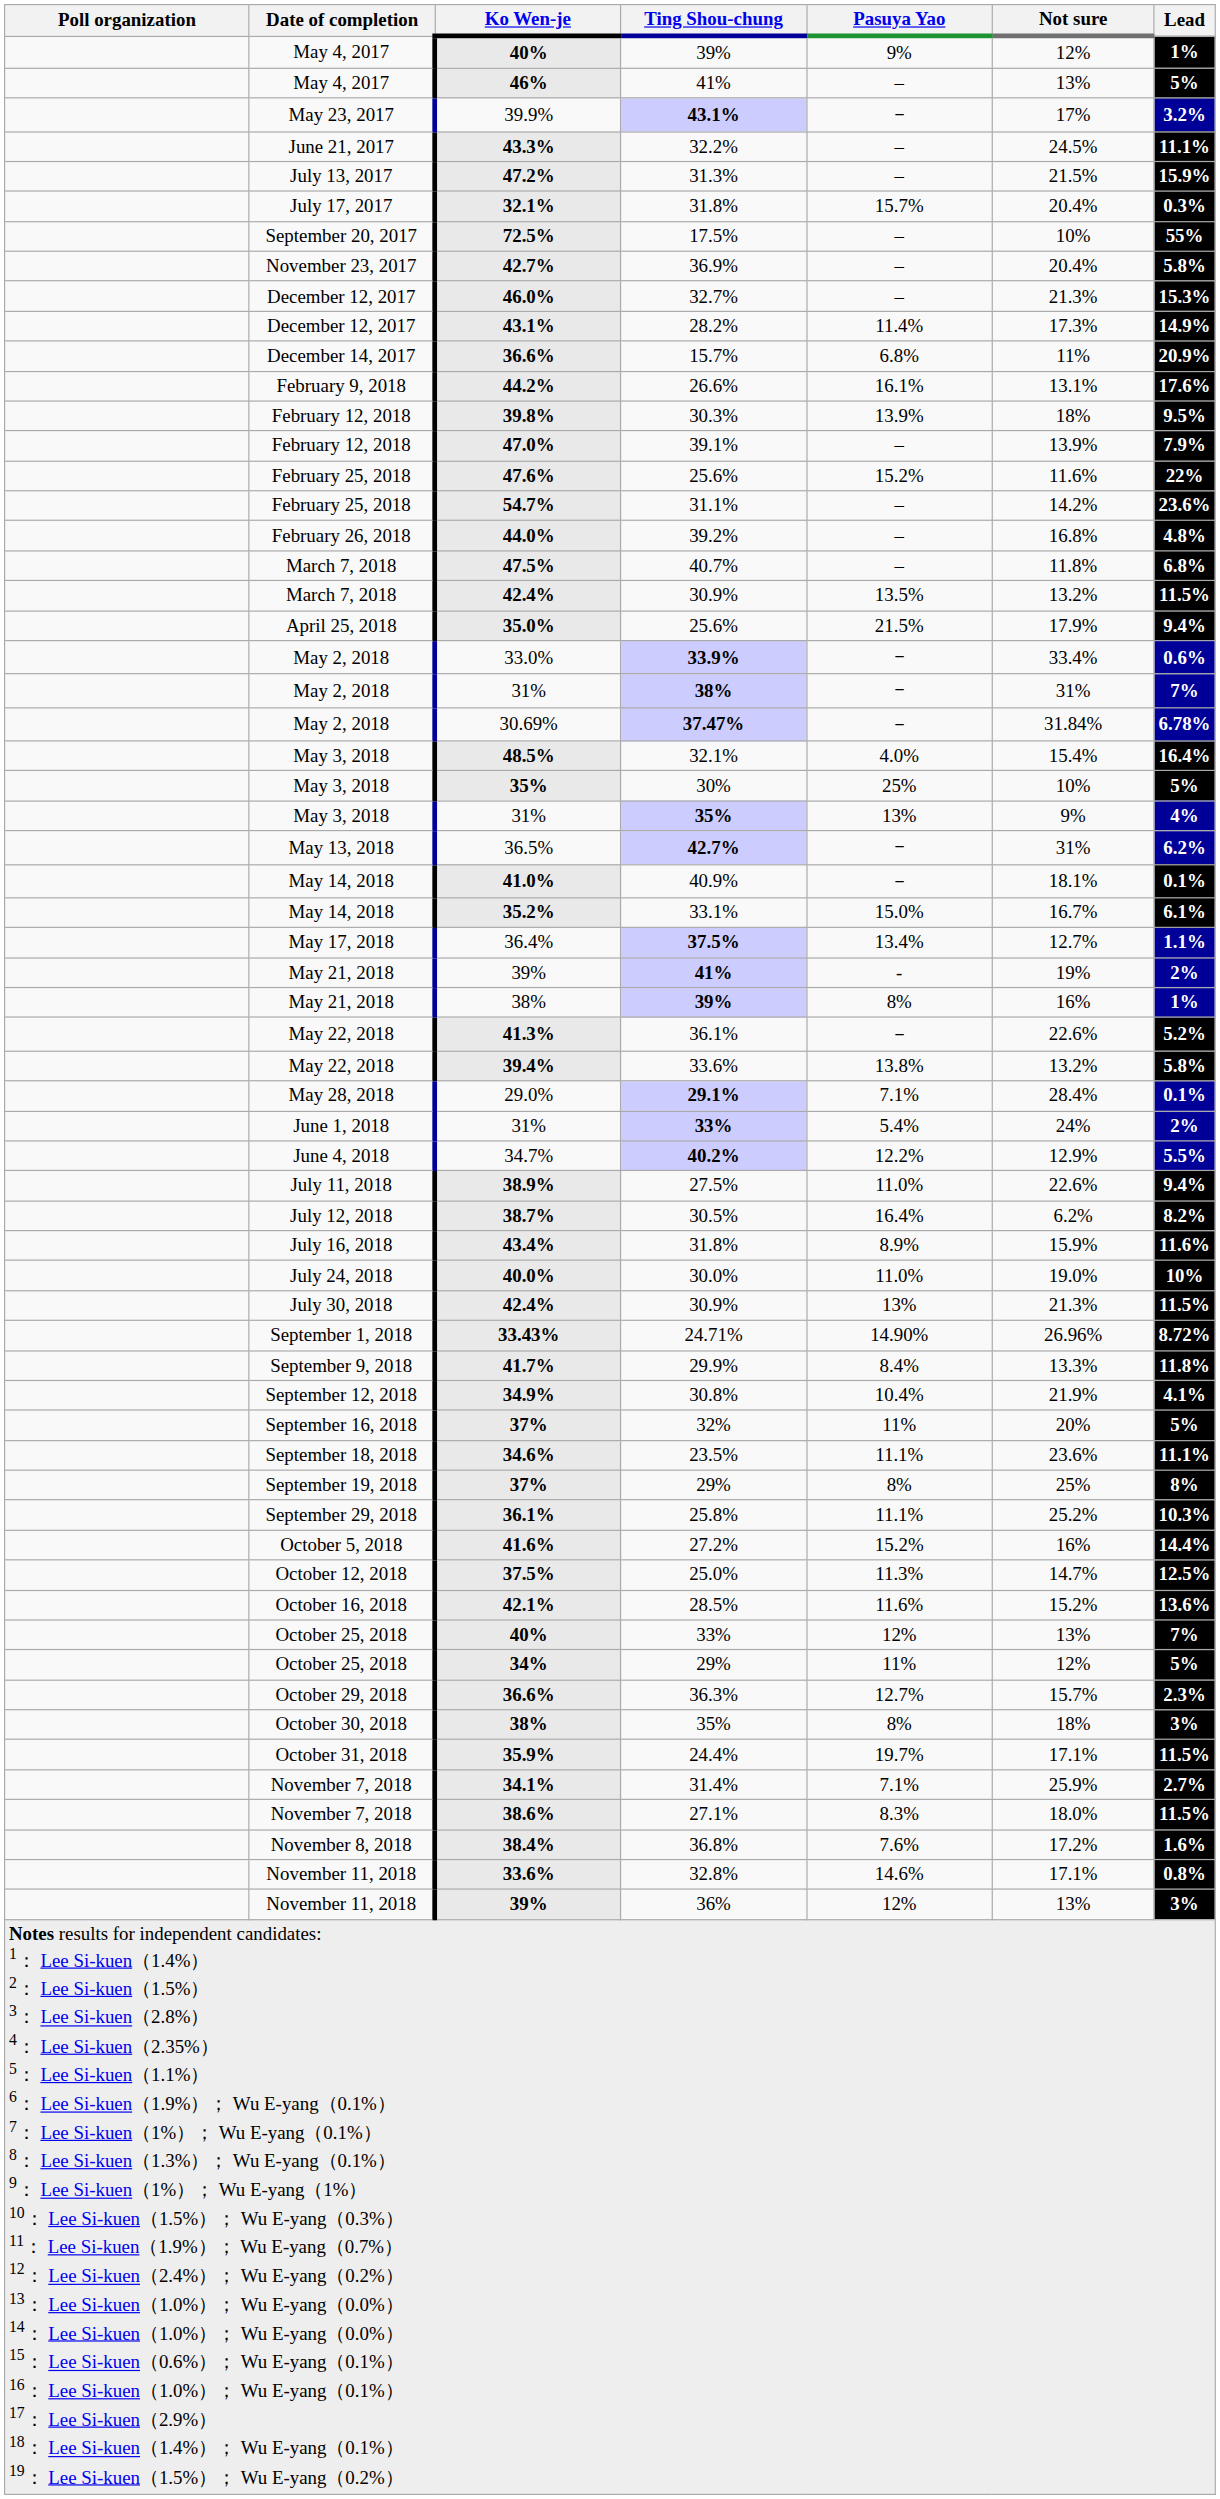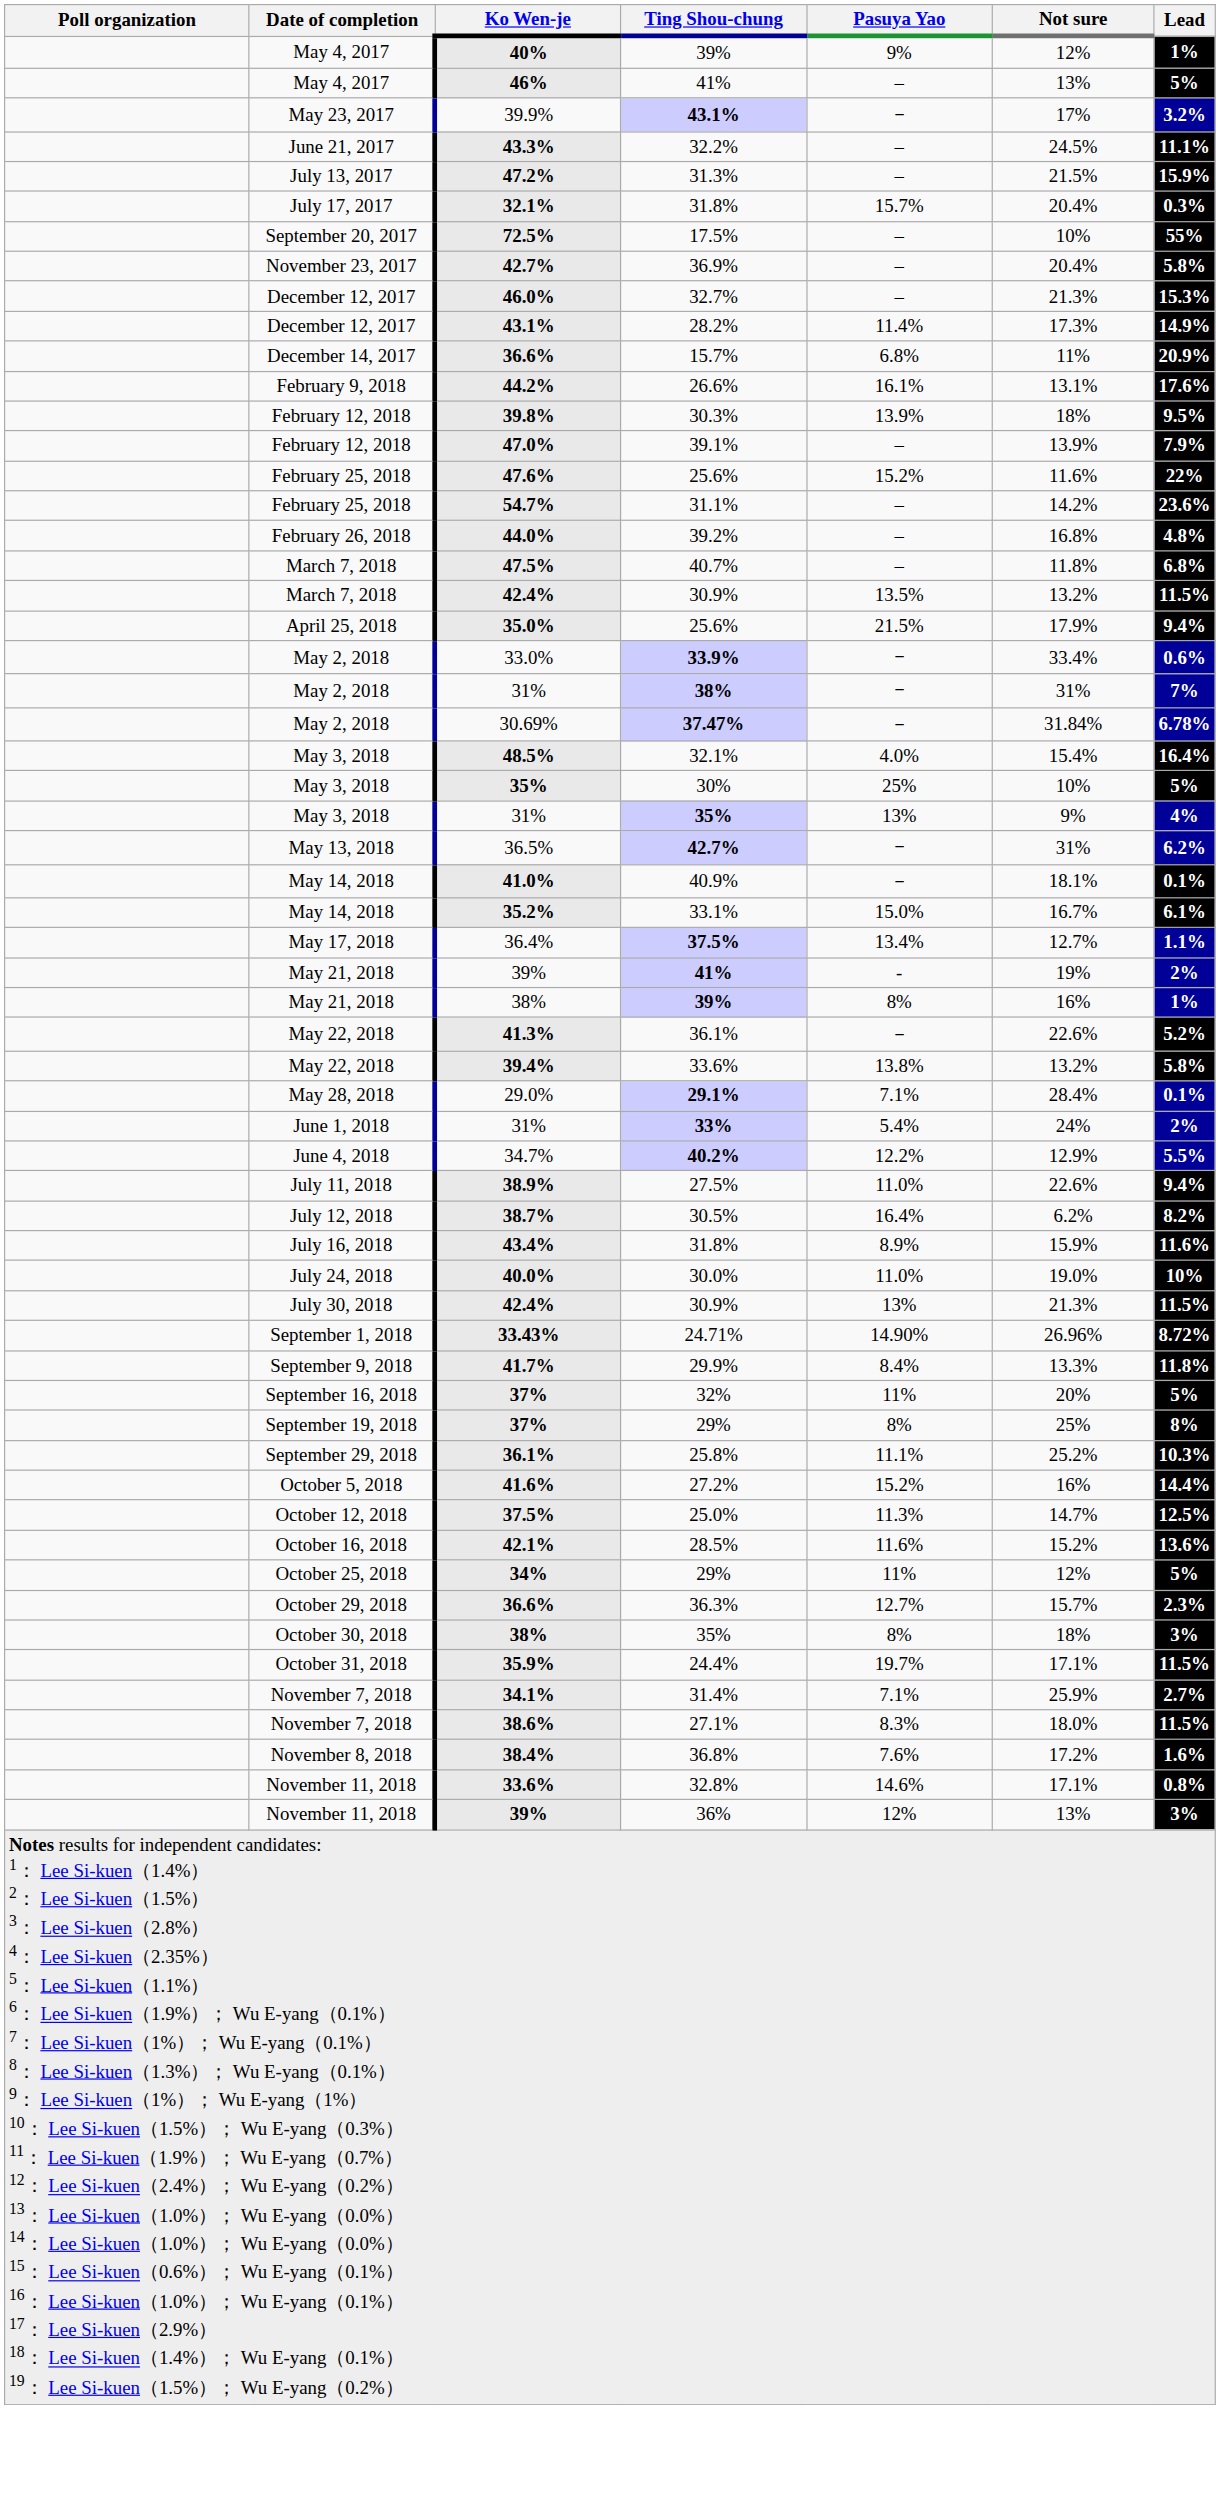- row: (341, 1395)
- row: (341, 1455)
- row: (341, 1634)
